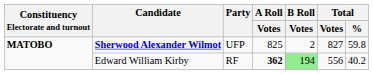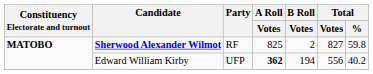(235, 45) UFP -> (232, 45) RF
(232, 61) RF -> (235, 61) UFP
(307, 61) lightgreen background -> (307, 61) no background
